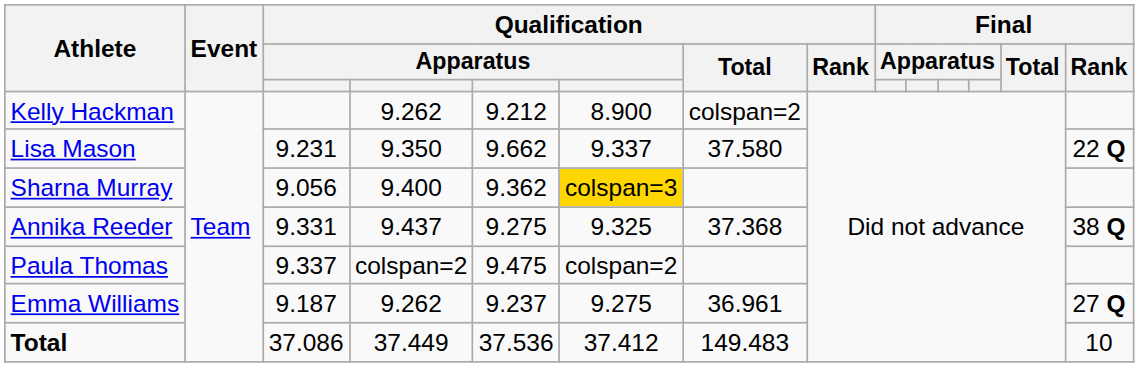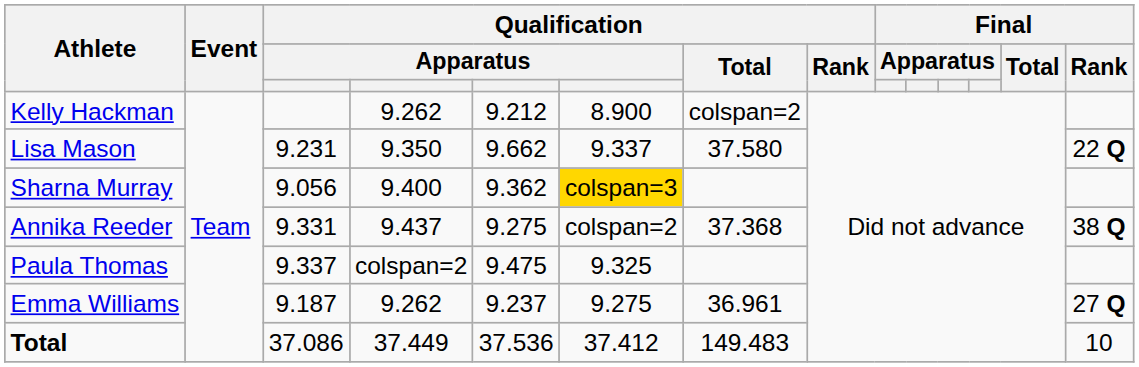(621, 227) 9.325 -> (621, 227) colspan=2
(621, 265) colspan=2 -> (621, 265) 9.325
